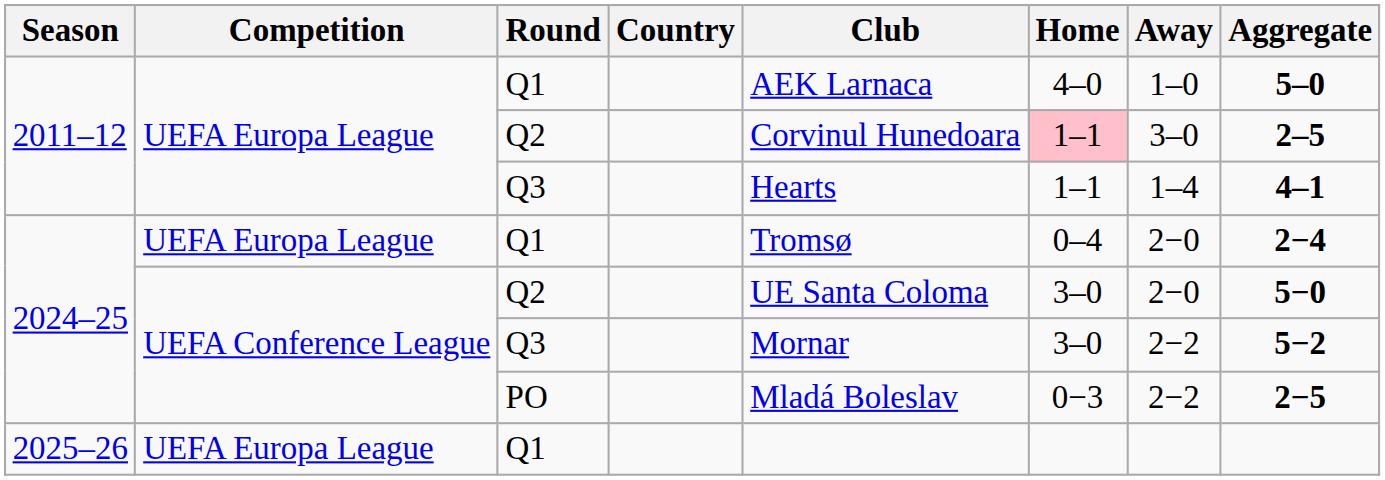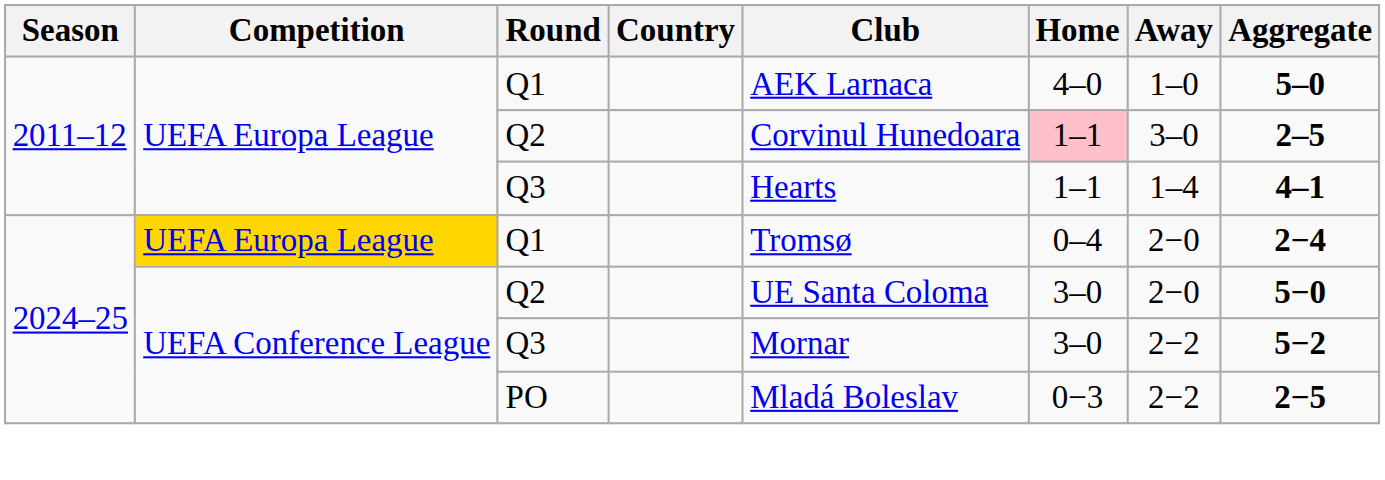(288, 239) no background -> (288, 239) gold background
- row: (70, 448)
